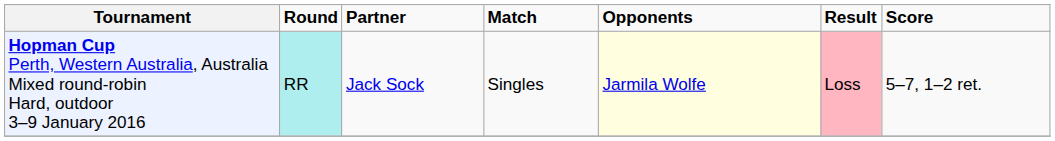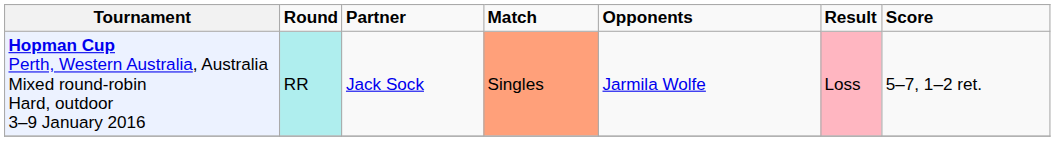(516, 83) no background -> (516, 83) lightsalmon background
(654, 83) lightyellow background -> (654, 83) no background
